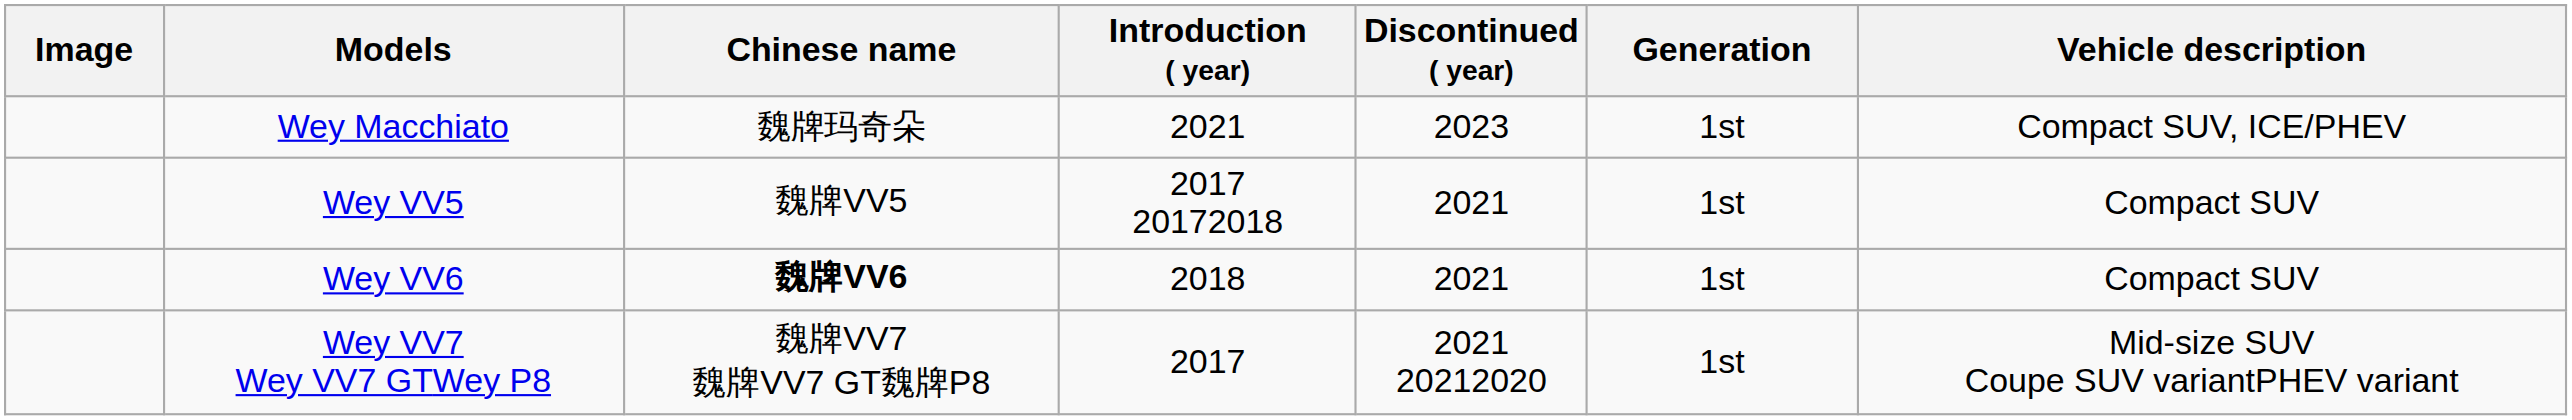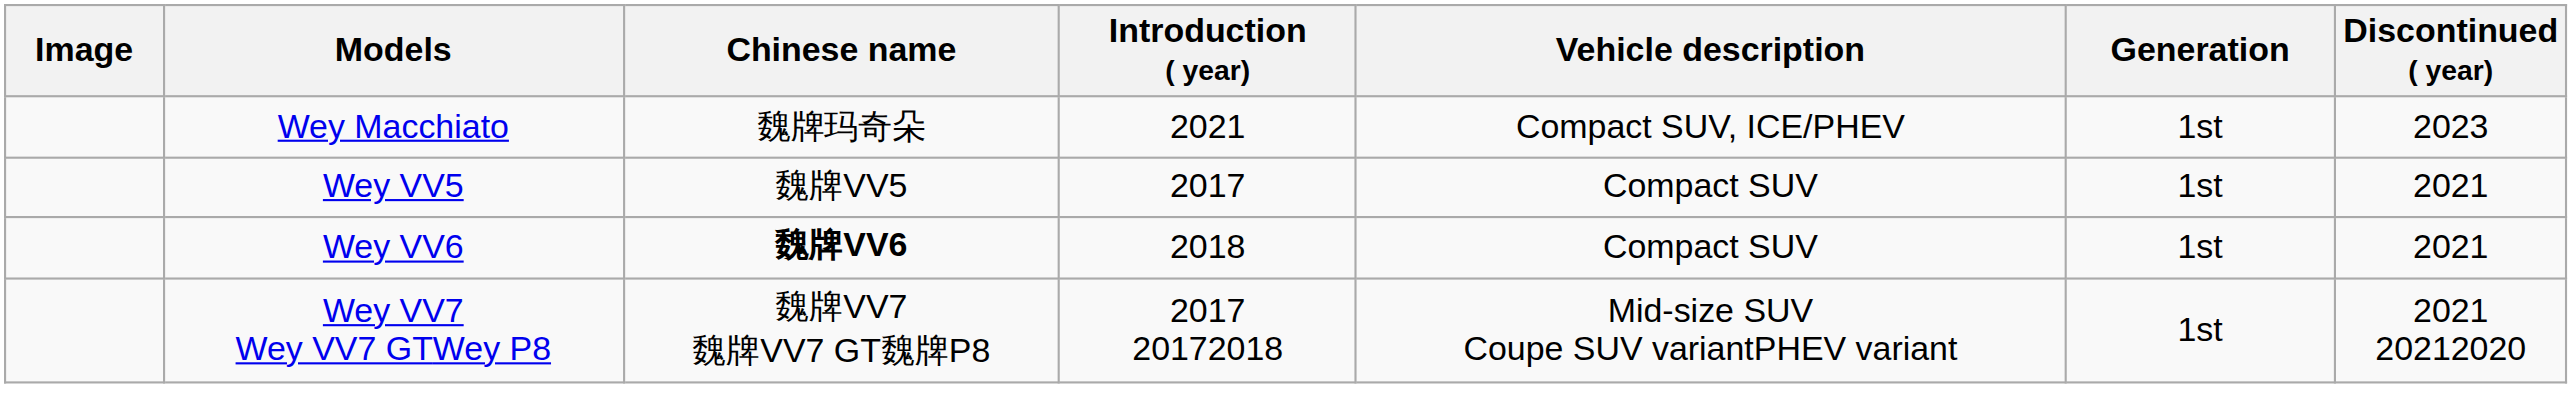columns swapped: (1471, 50) <-> (2212, 50)
(1208, 202) 2017 20172018 -> (1208, 186) 2017
(1208, 361) 2017 -> (1208, 329) 2017 20172018
